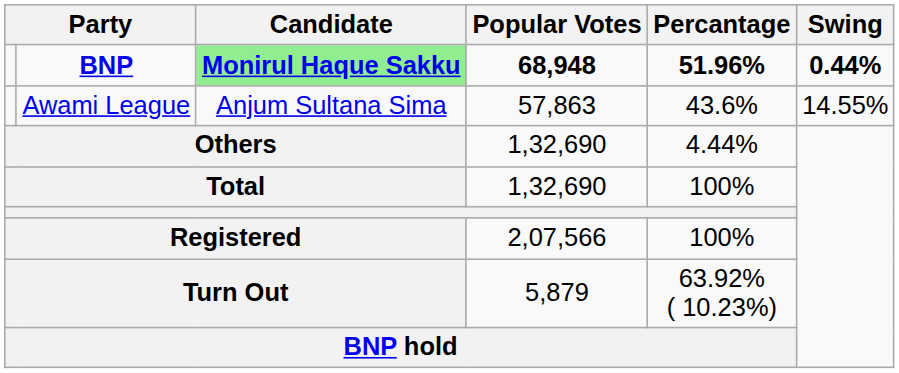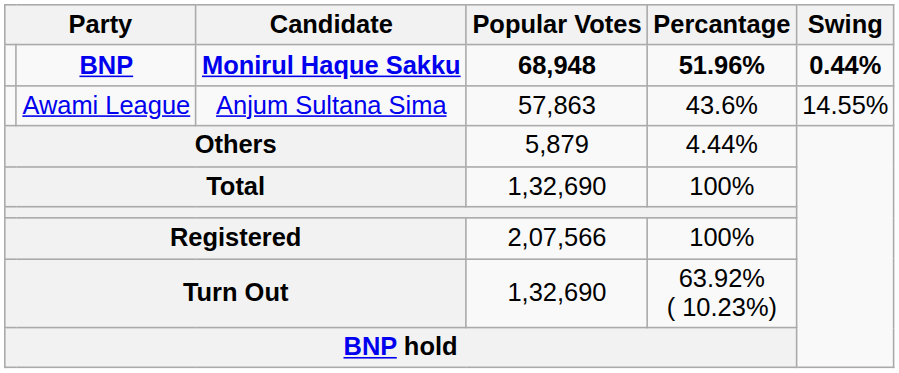(331, 65) lightgreen background -> (331, 65) no background
(557, 145) 1,32,690 -> (557, 145) 5,879
(557, 292) 5,879 -> (557, 292) 1,32,690
